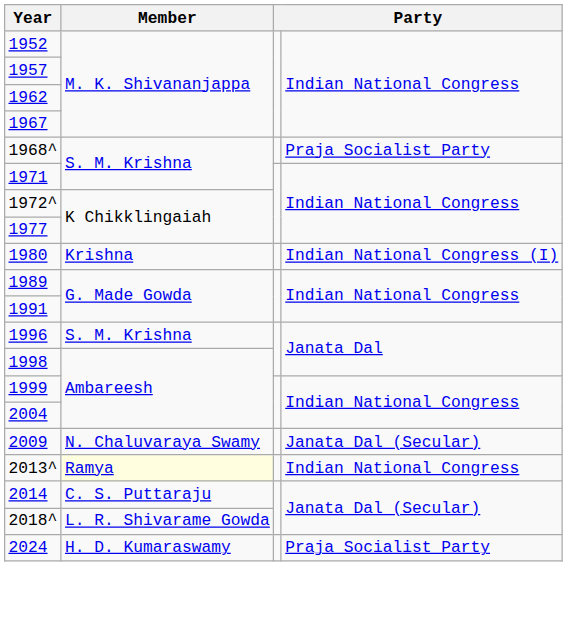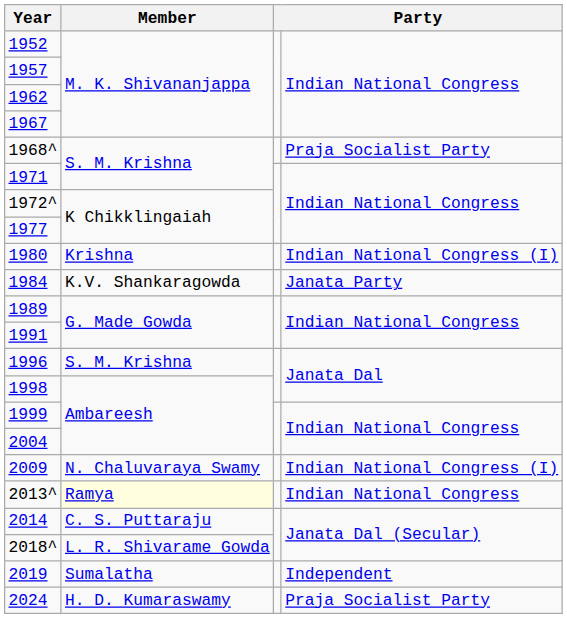+ row: (28, 283)
(383, 442) Janata Dal (Secular) -> (422, 468) Indian National Congress (I)
+ row: (28, 574)
